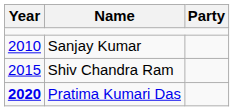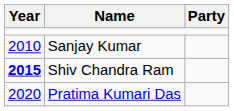(24, 70) normal -> (24, 70) bold
(24, 93) bold -> (24, 93) normal
